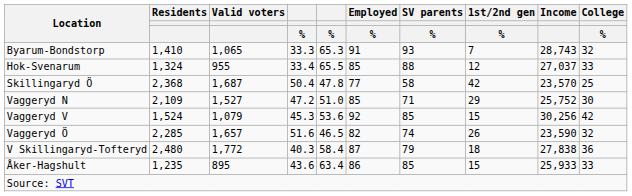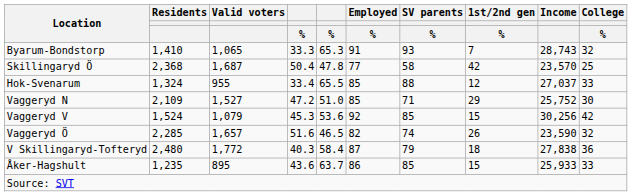rows swapped: (43, 67) <-> (50, 84)
(331, 166) 63.4 -> (331, 166) 63.7
